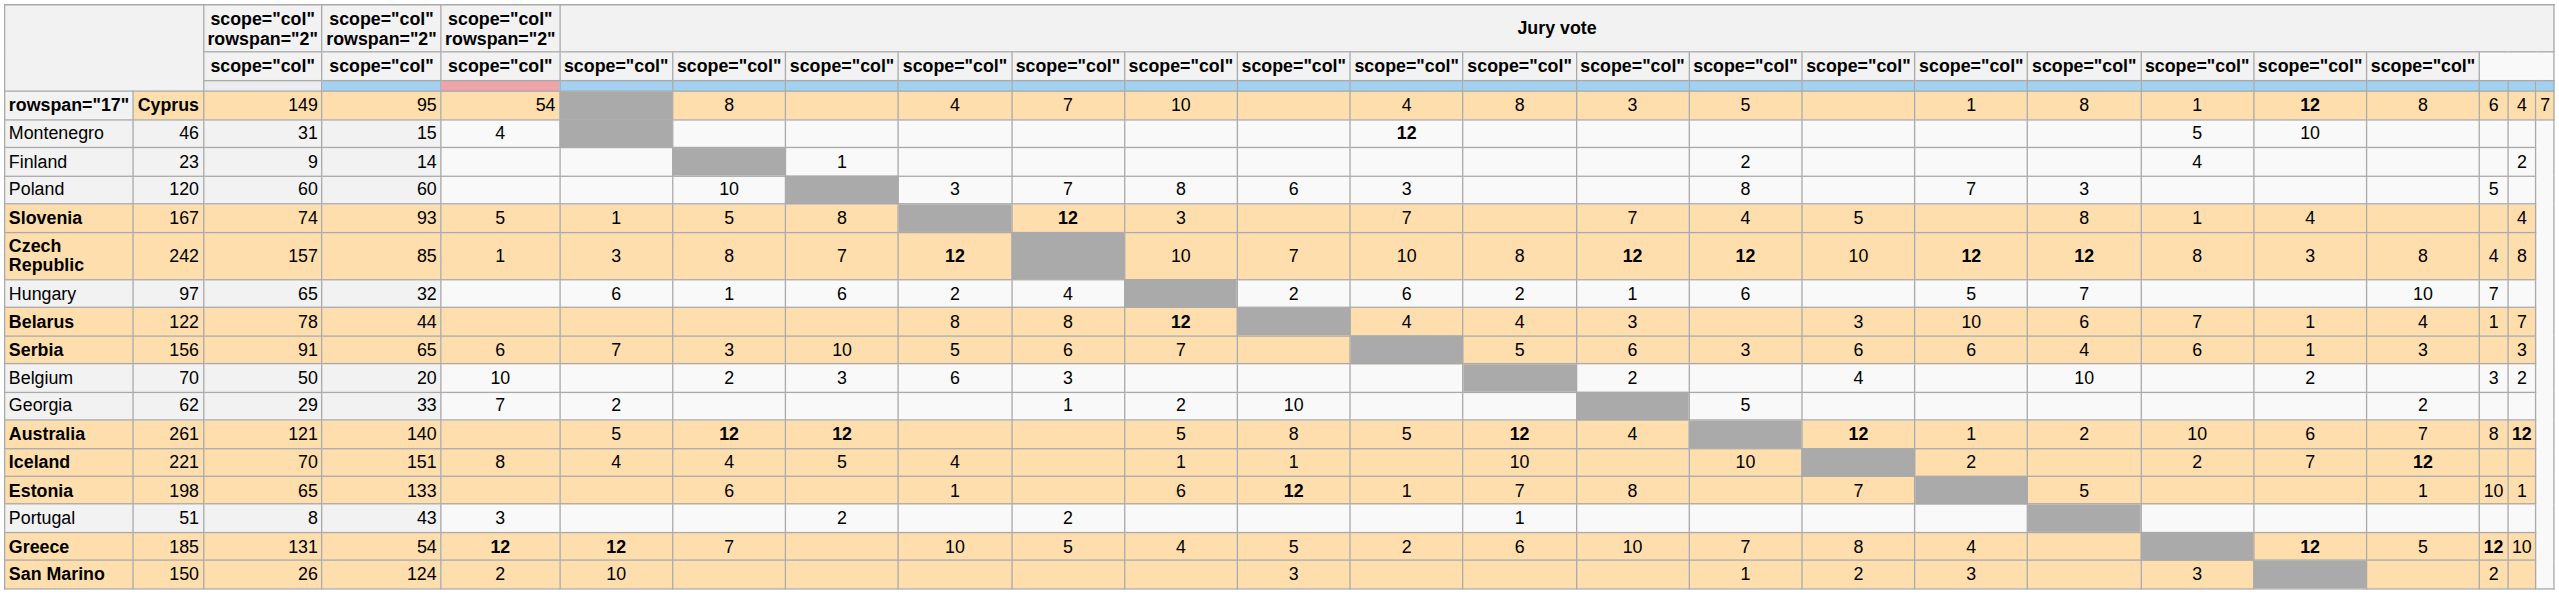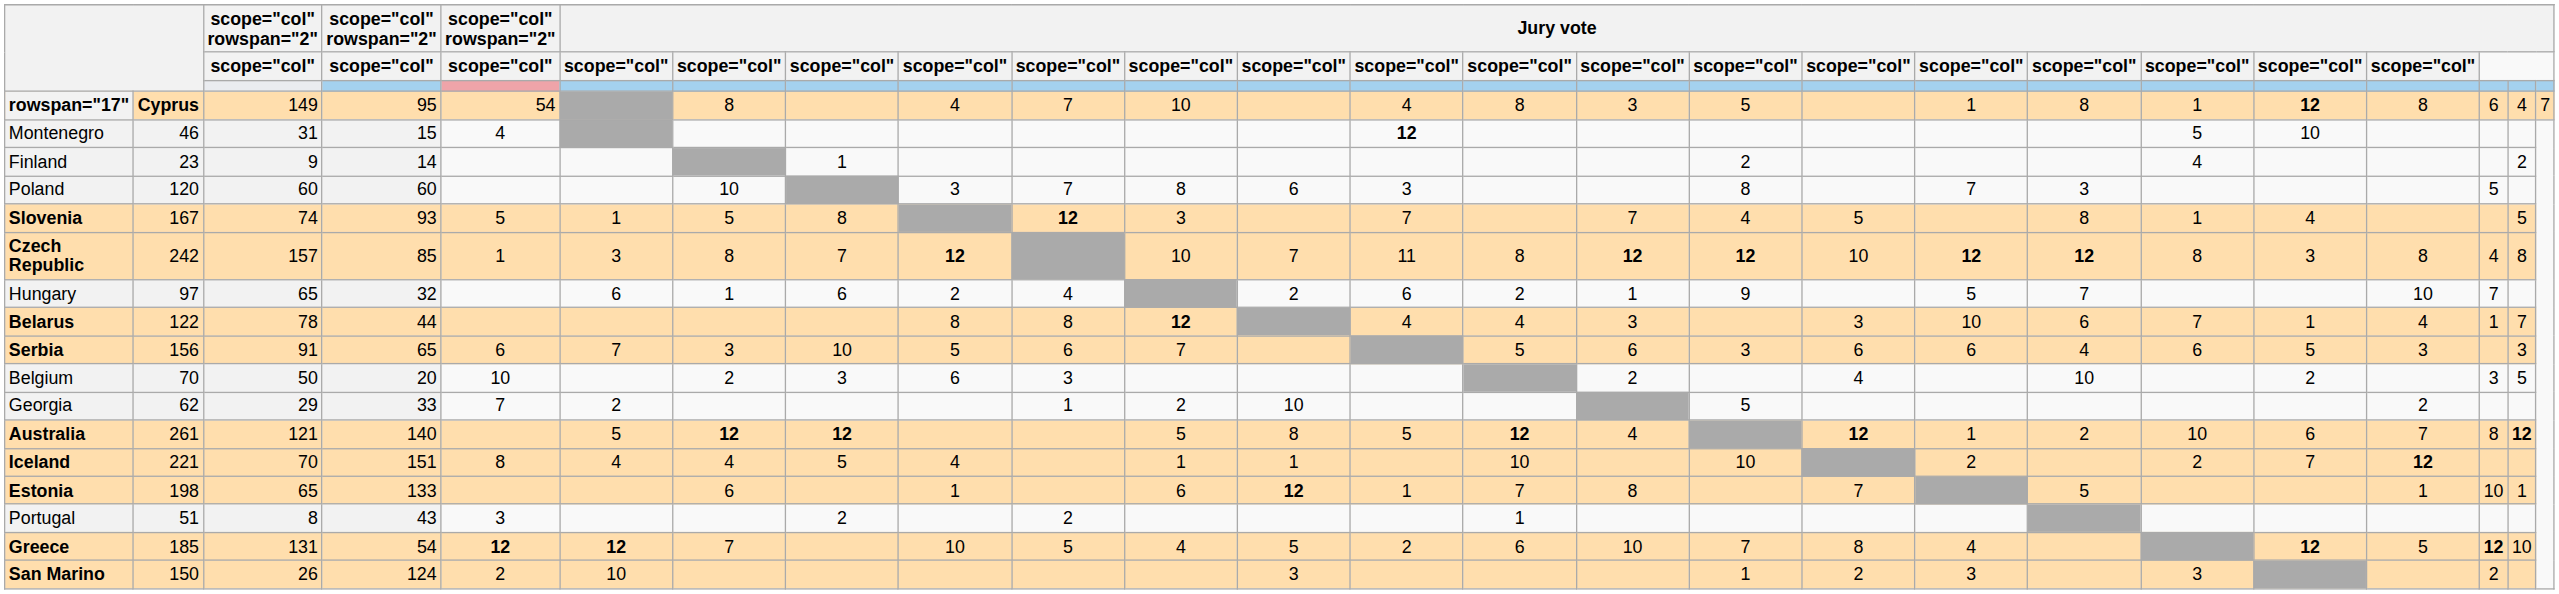(2522, 217) 4 -> (2522, 217) 5
(1407, 255) 10 -> (1407, 255) 11
(1745, 293) 6 -> (1745, 293) 9
(2310, 349) 1 -> (2310, 349) 5
(2522, 378) 2 -> (2522, 378) 5
